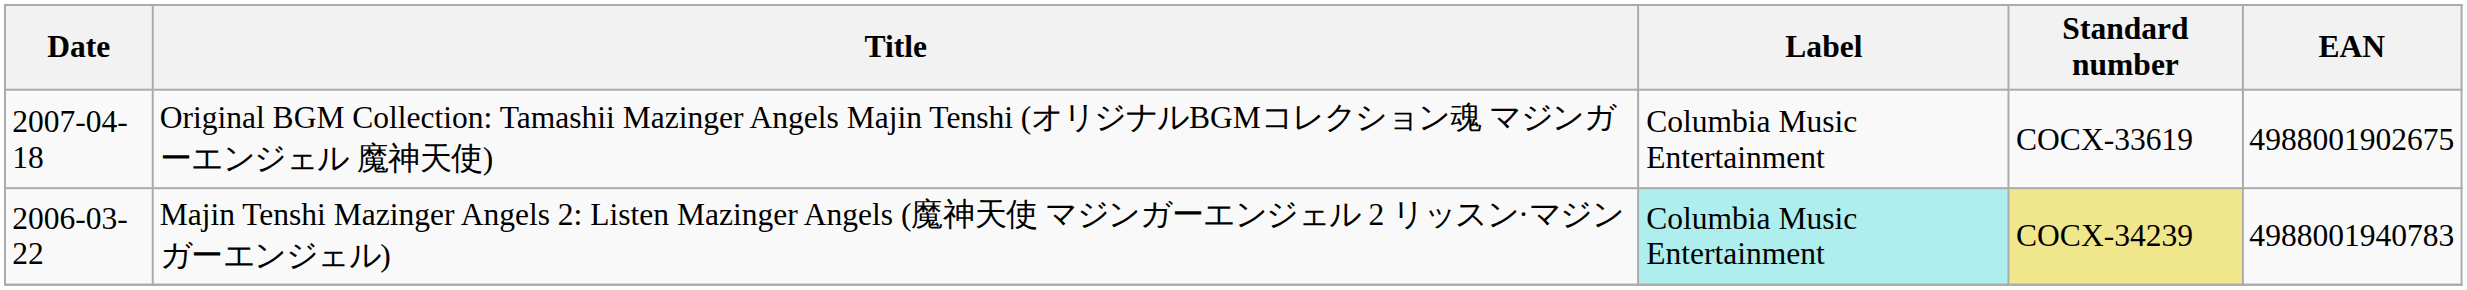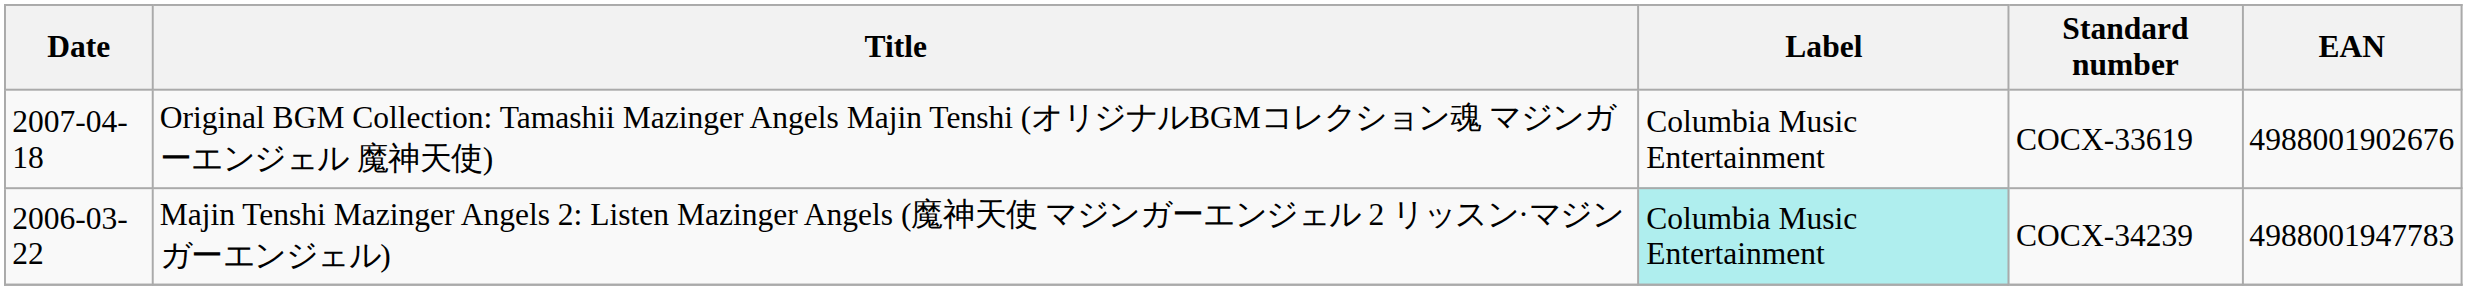(2352, 138) 4988001902675 -> (2352, 138) 4988001902676
(2105, 235) khaki background -> (2105, 235) no background
(2352, 235) 4988001940783 -> (2352, 235) 4988001947783
